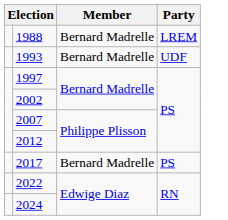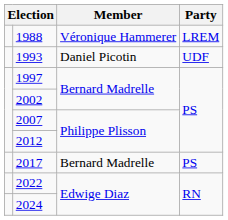(107, 36) Bernard Madrelle -> (118, 36) Véronique Hammerer
(107, 57) Bernard Madrelle -> (98, 57) Daniel Picotin
